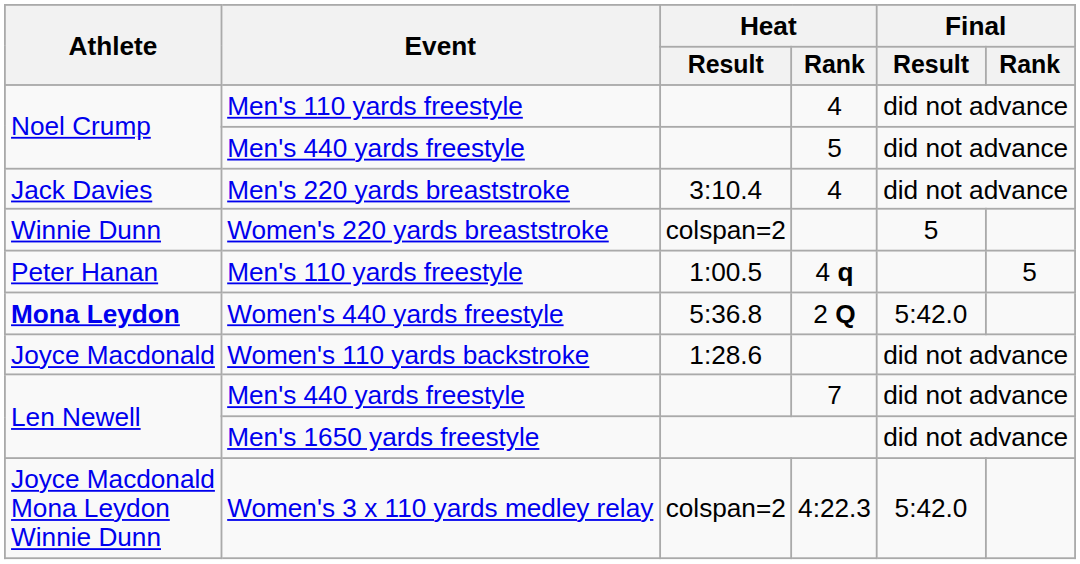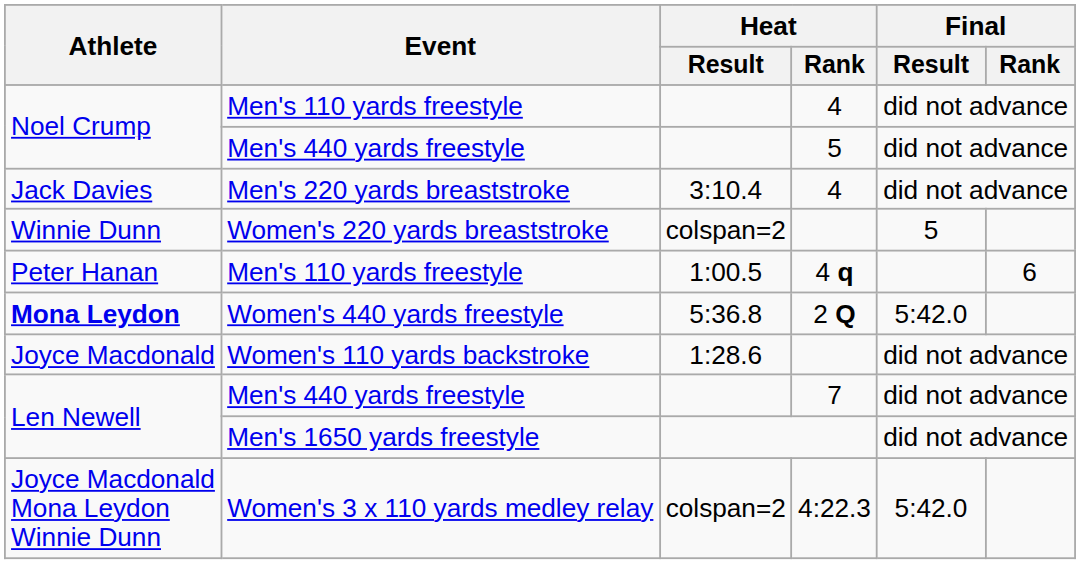(1030, 272) 5 -> (1030, 272) 6
